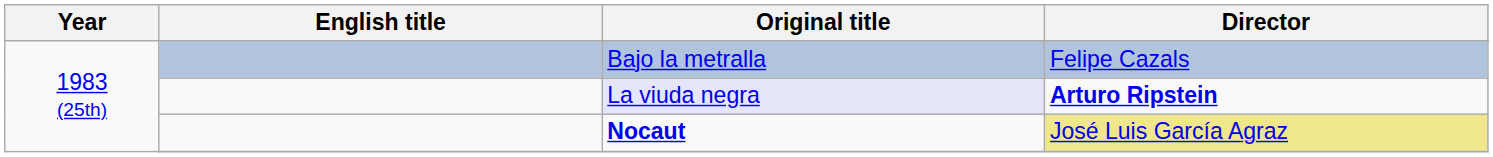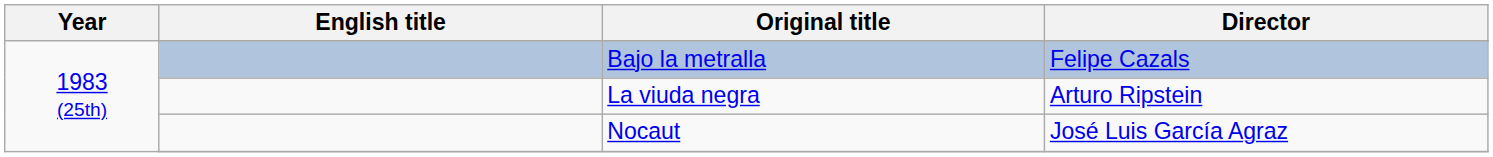(683, 95) lavender background -> (683, 95) no background
(1134, 95) bold -> (1126, 95) normal
(646, 132) bold -> (644, 132) normal
(1169, 132) khaki background -> (1169, 132) no background
